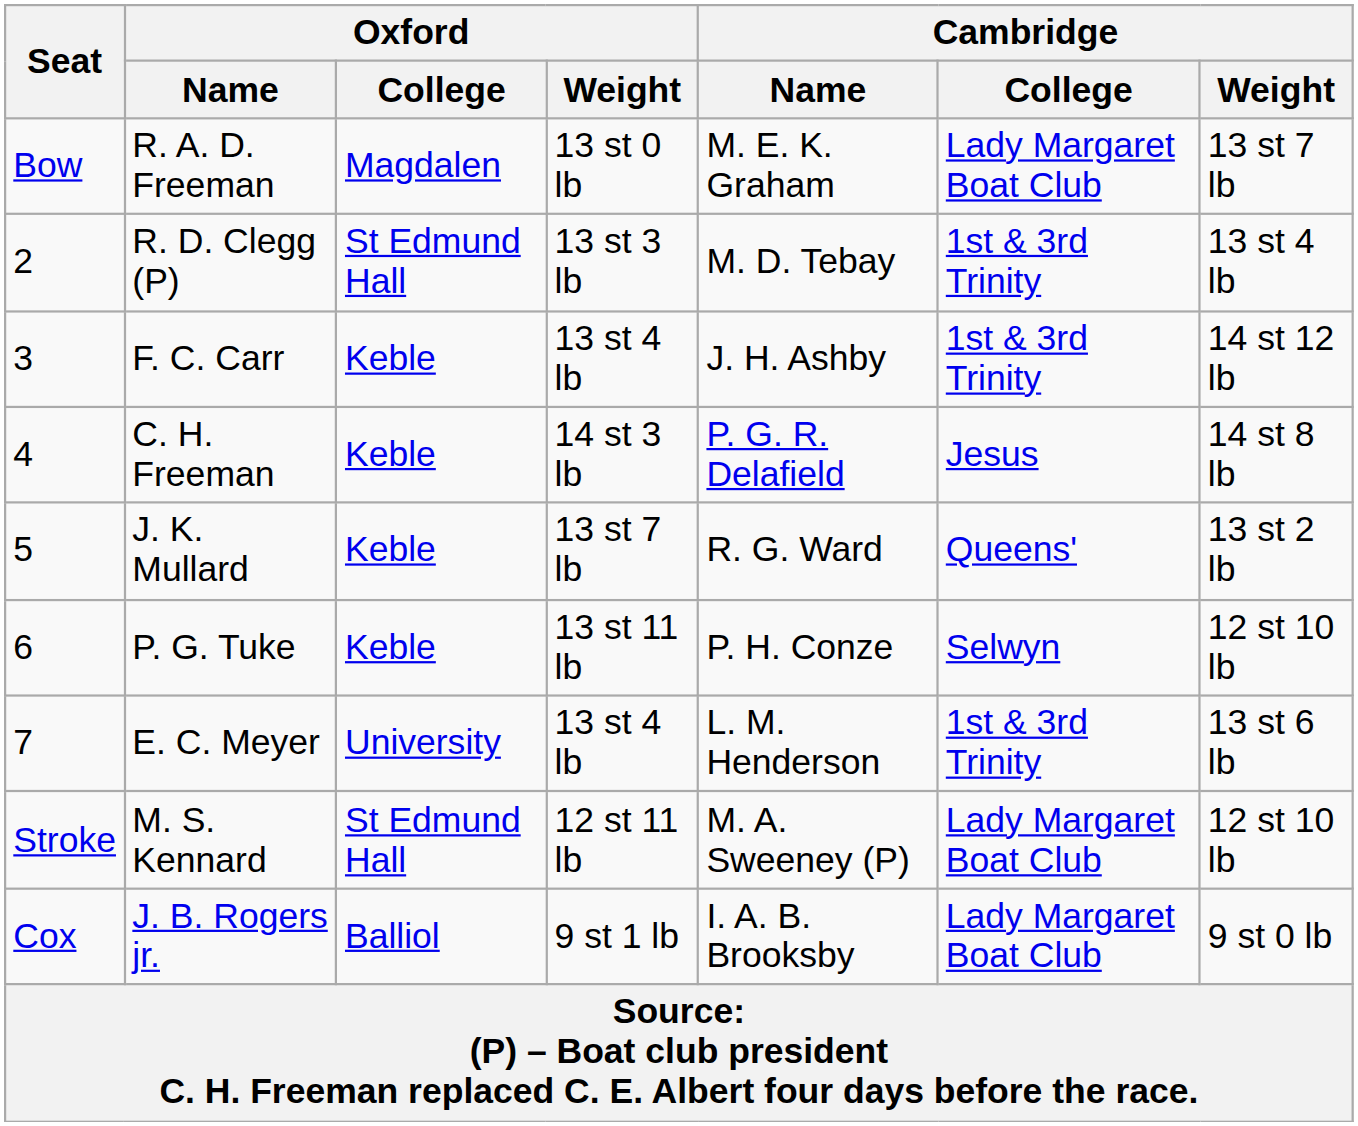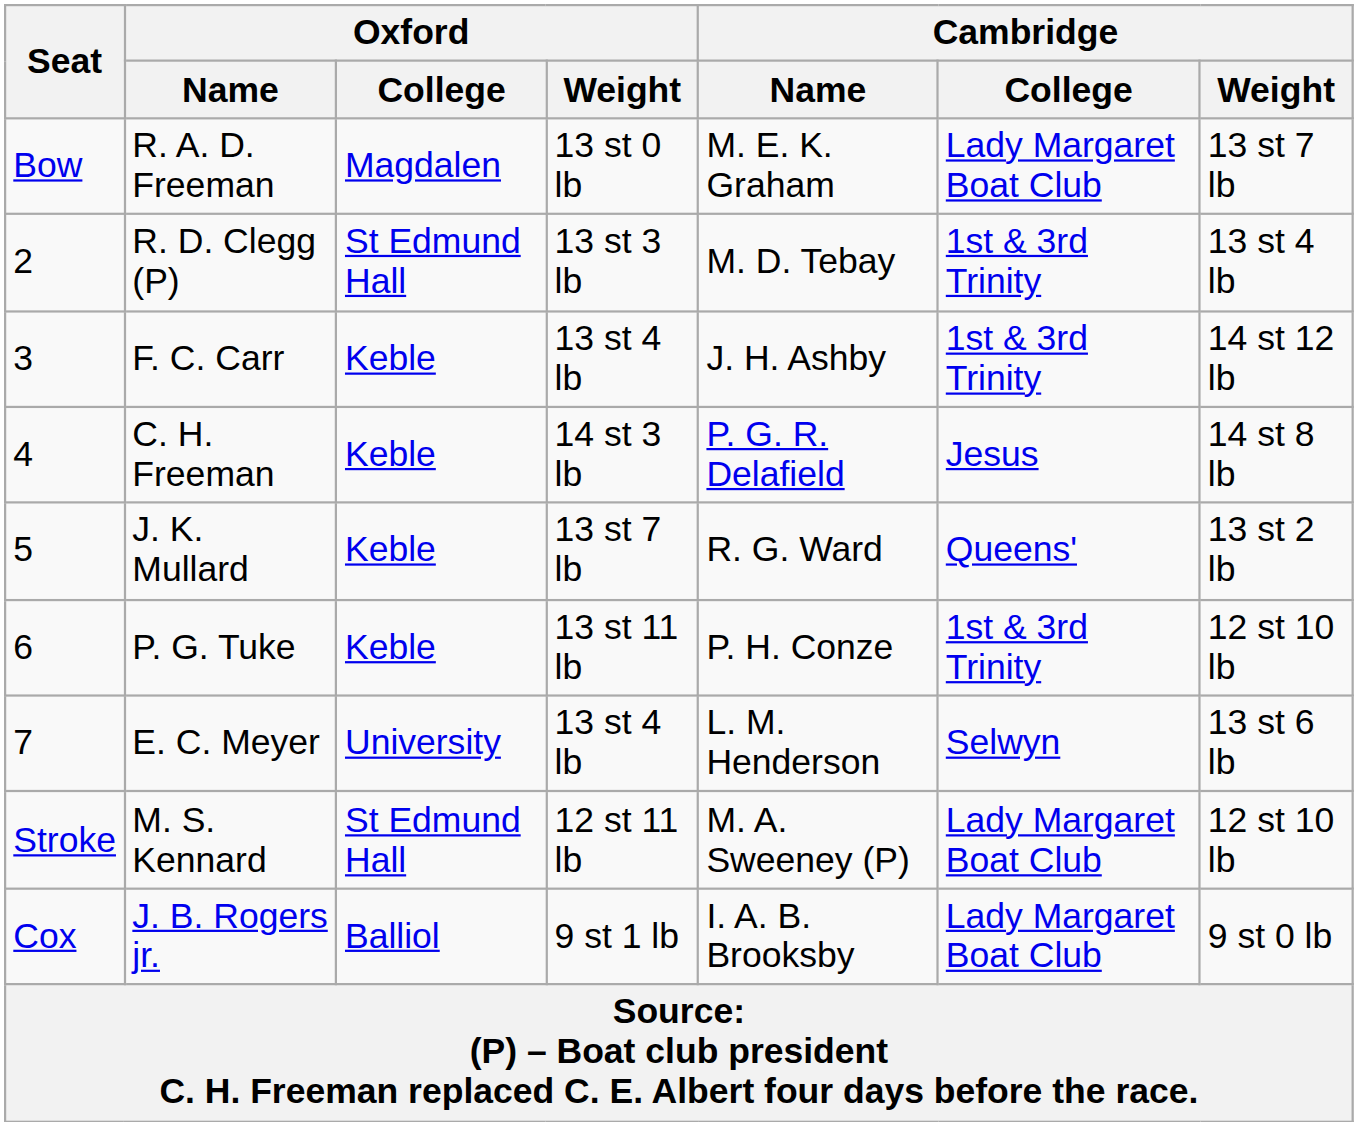(1003, 646) Selwyn -> (1017, 646) 1st & 3rd Trinity
(1017, 743) 1st & 3rd Trinity -> (1003, 743) Selwyn
